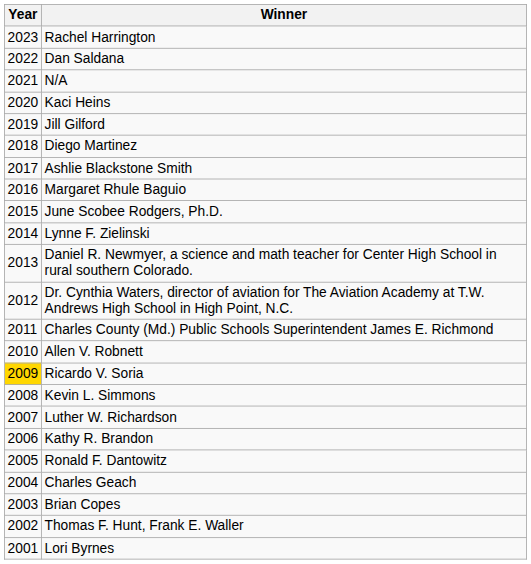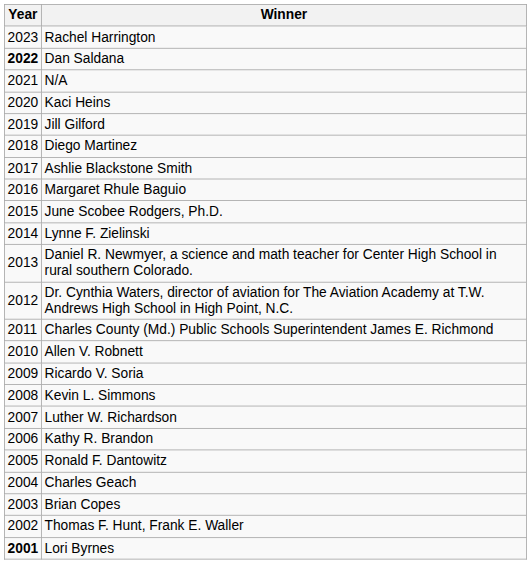(23, 59) normal -> (23, 59) bold
(23, 373) gold background -> (23, 373) no background
(23, 548) normal -> (23, 548) bold
